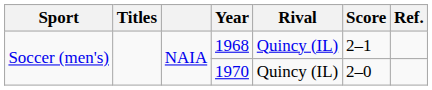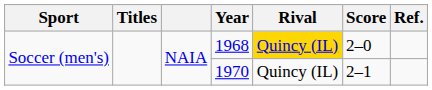(298, 44) no background -> (298, 44) gold background
(359, 44) 2–1 -> (359, 44) 2–0
(359, 71) 2–0 -> (359, 71) 2–1
